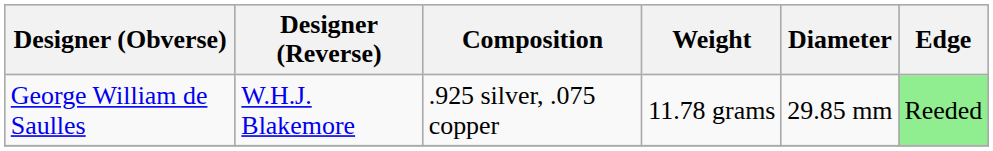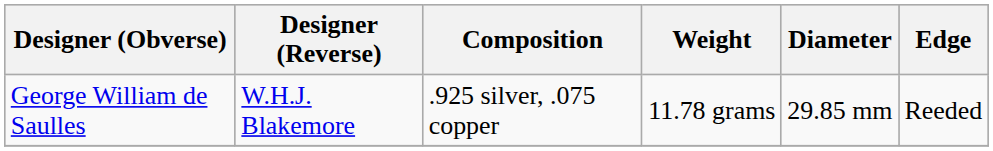(943, 109) lightgreen background -> (943, 109) no background
